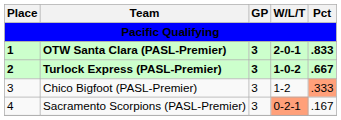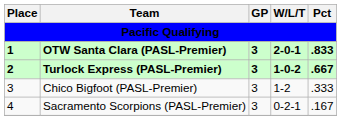(322, 87) lightsalmon background -> (322, 87) no background
(287, 106) lightsalmon background -> (287, 106) no background
